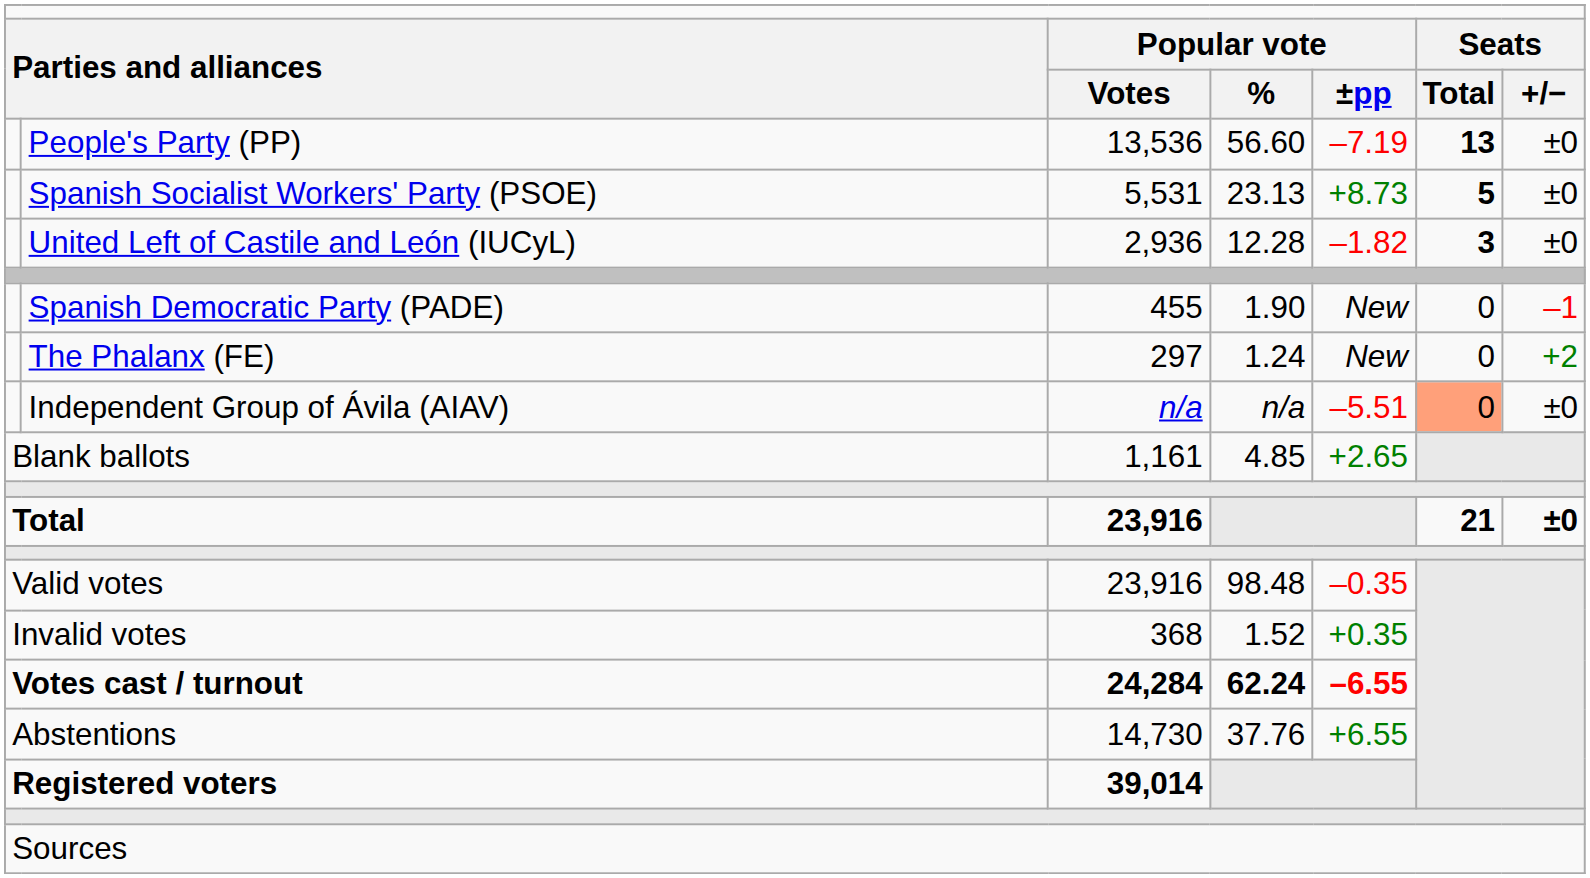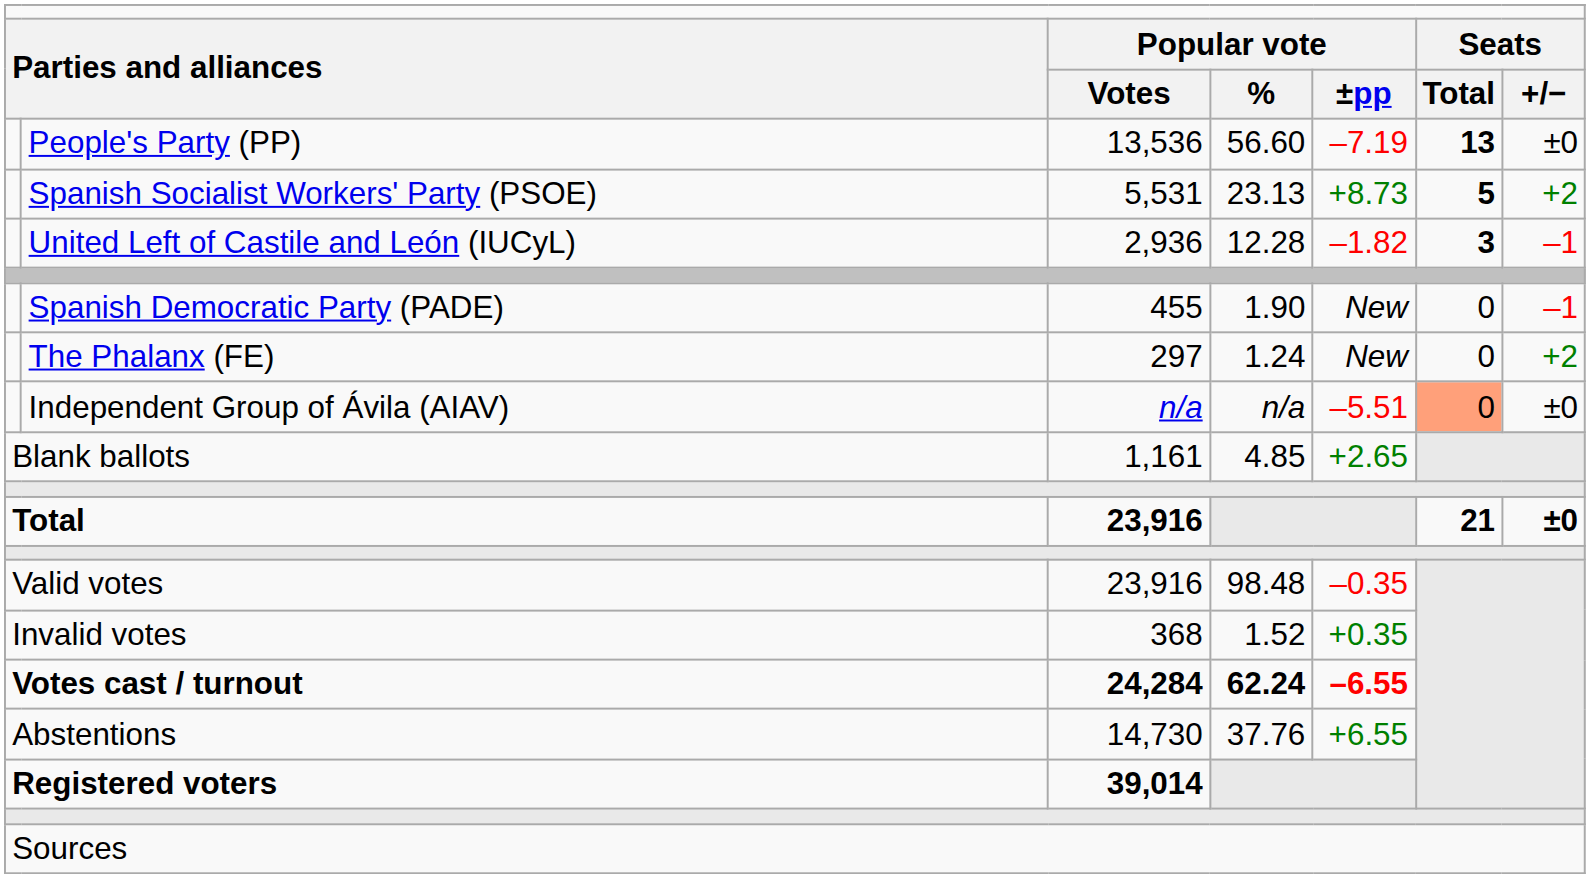(1561, 193) ±0 -> (1560, 193) +2
(1561, 242) ±0 -> (1561, 242) –1
